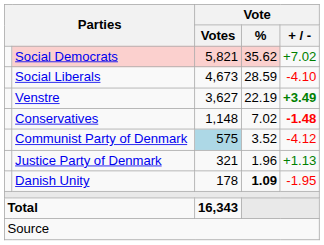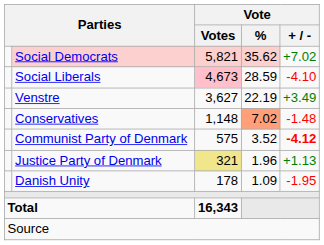(222, 77) no background -> (222, 77) pink background
(300, 98) bold -> (300, 98) normal
(264, 118) no background -> (264, 118) lightsalmon background
(301, 118) bold -> (301, 118) normal
(227, 139) lightblue background -> (227, 139) no background
(301, 139) normal -> (301, 139) bold
(227, 160) no background -> (227, 160) khaki background
(264, 181) bold -> (264, 181) normal
